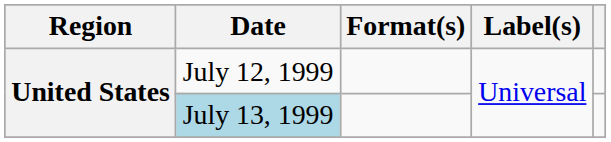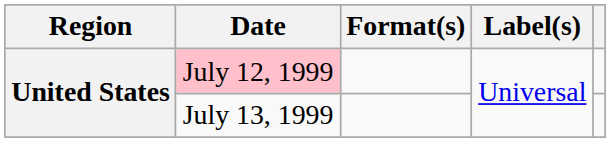(258, 70) no background -> (258, 70) pink background
(258, 114) lightblue background -> (258, 114) no background
